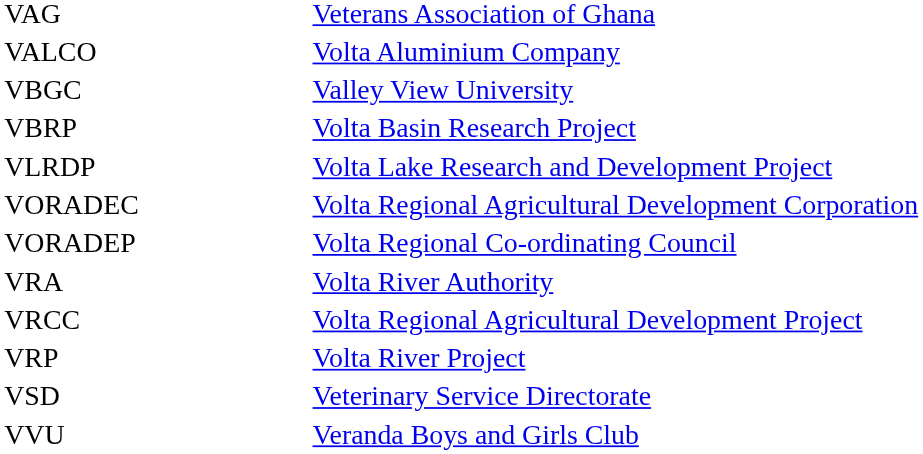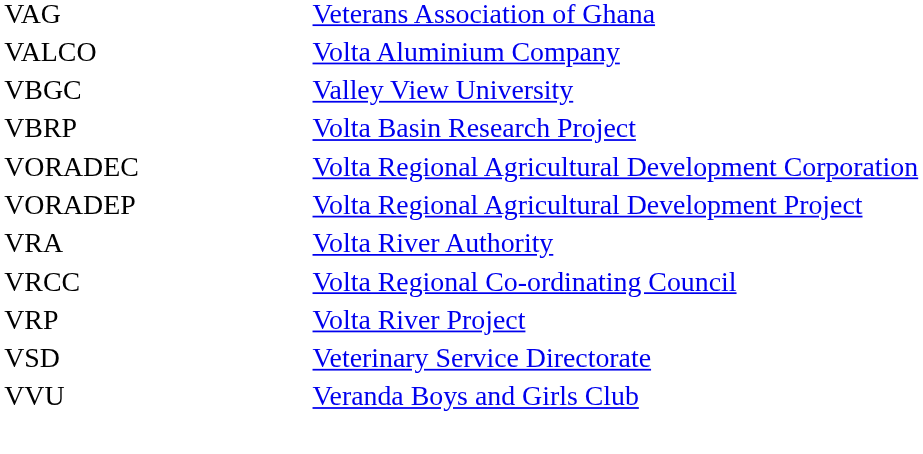- row: (50, 166)
(525, 243) Volta Regional Co-ordinating Council -> (588, 204) Volta Regional Agricultural Development Project
(588, 319) Volta Regional Agricultural Development Project -> (525, 281) Volta Regional Co-ordinating Council
